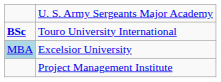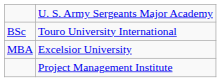(16, 31) bold -> (16, 31) normal
(20, 49) lightblue background -> (20, 49) no background
